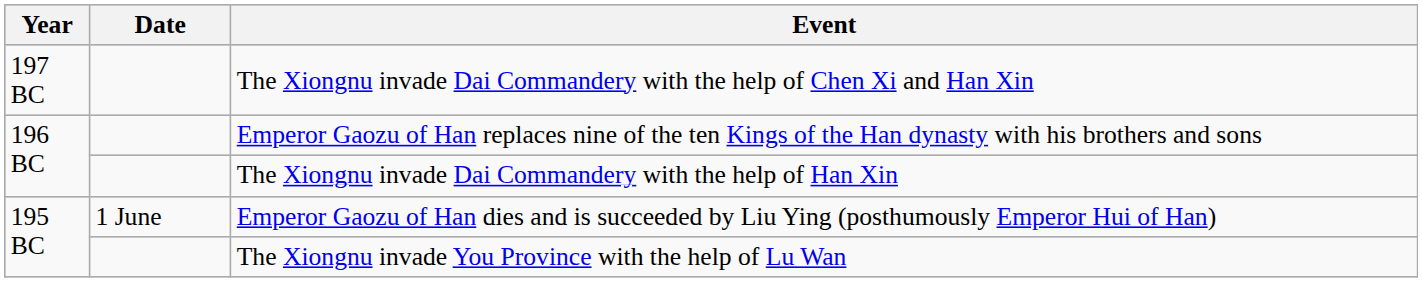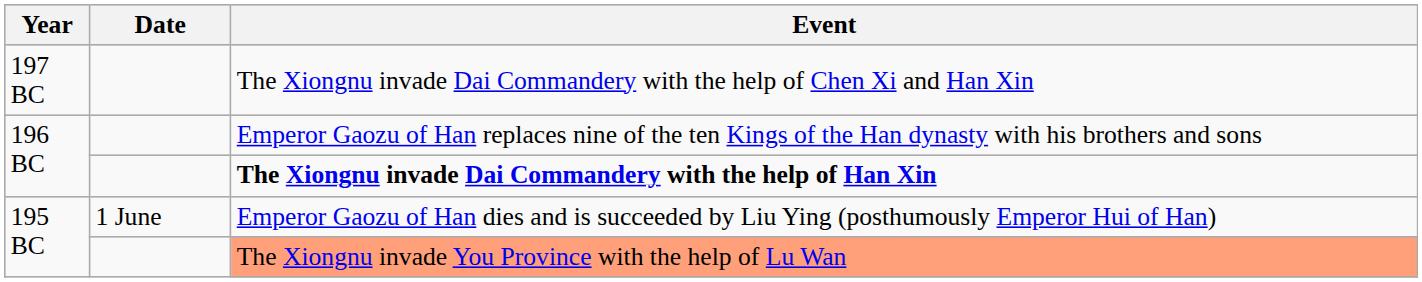(567, 175) normal -> (587, 175) bold
(542, 256) no background -> (542, 256) lightsalmon background
